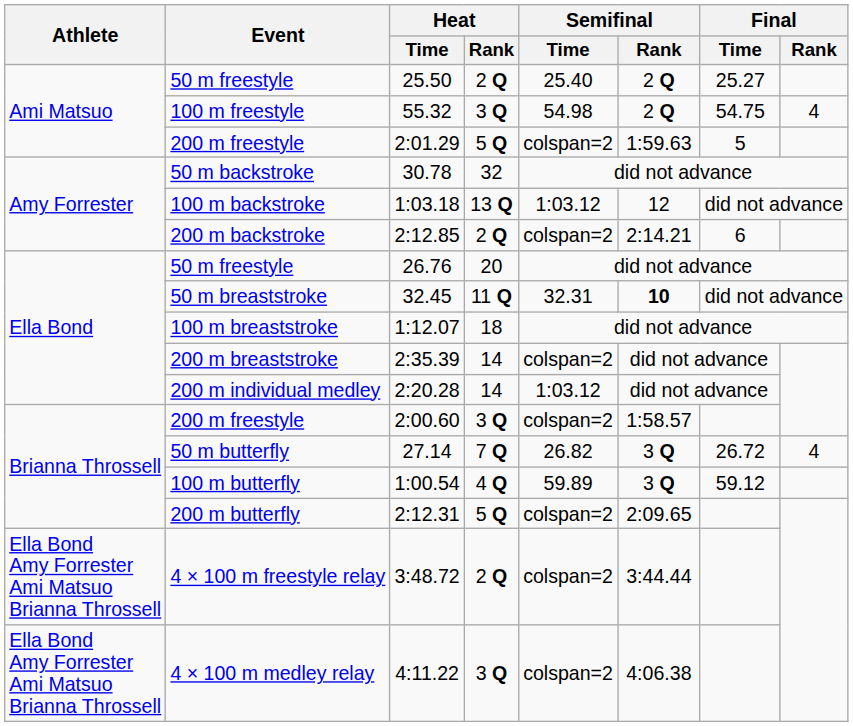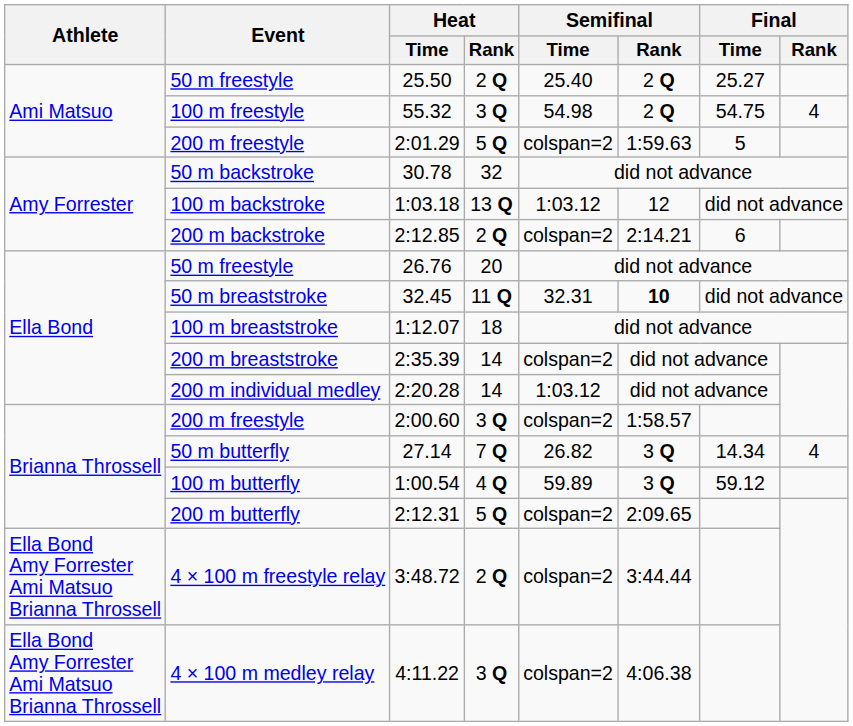(740, 452) 26.72 -> (740, 452) 14.34
